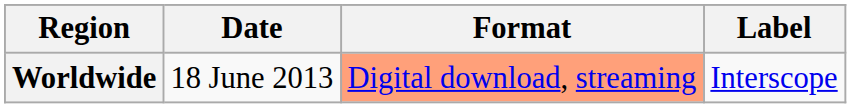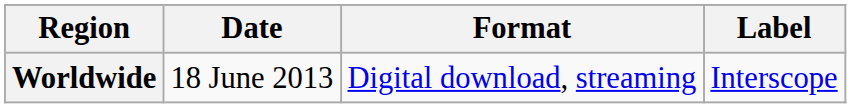(522, 77) lightsalmon background -> (522, 77) no background
